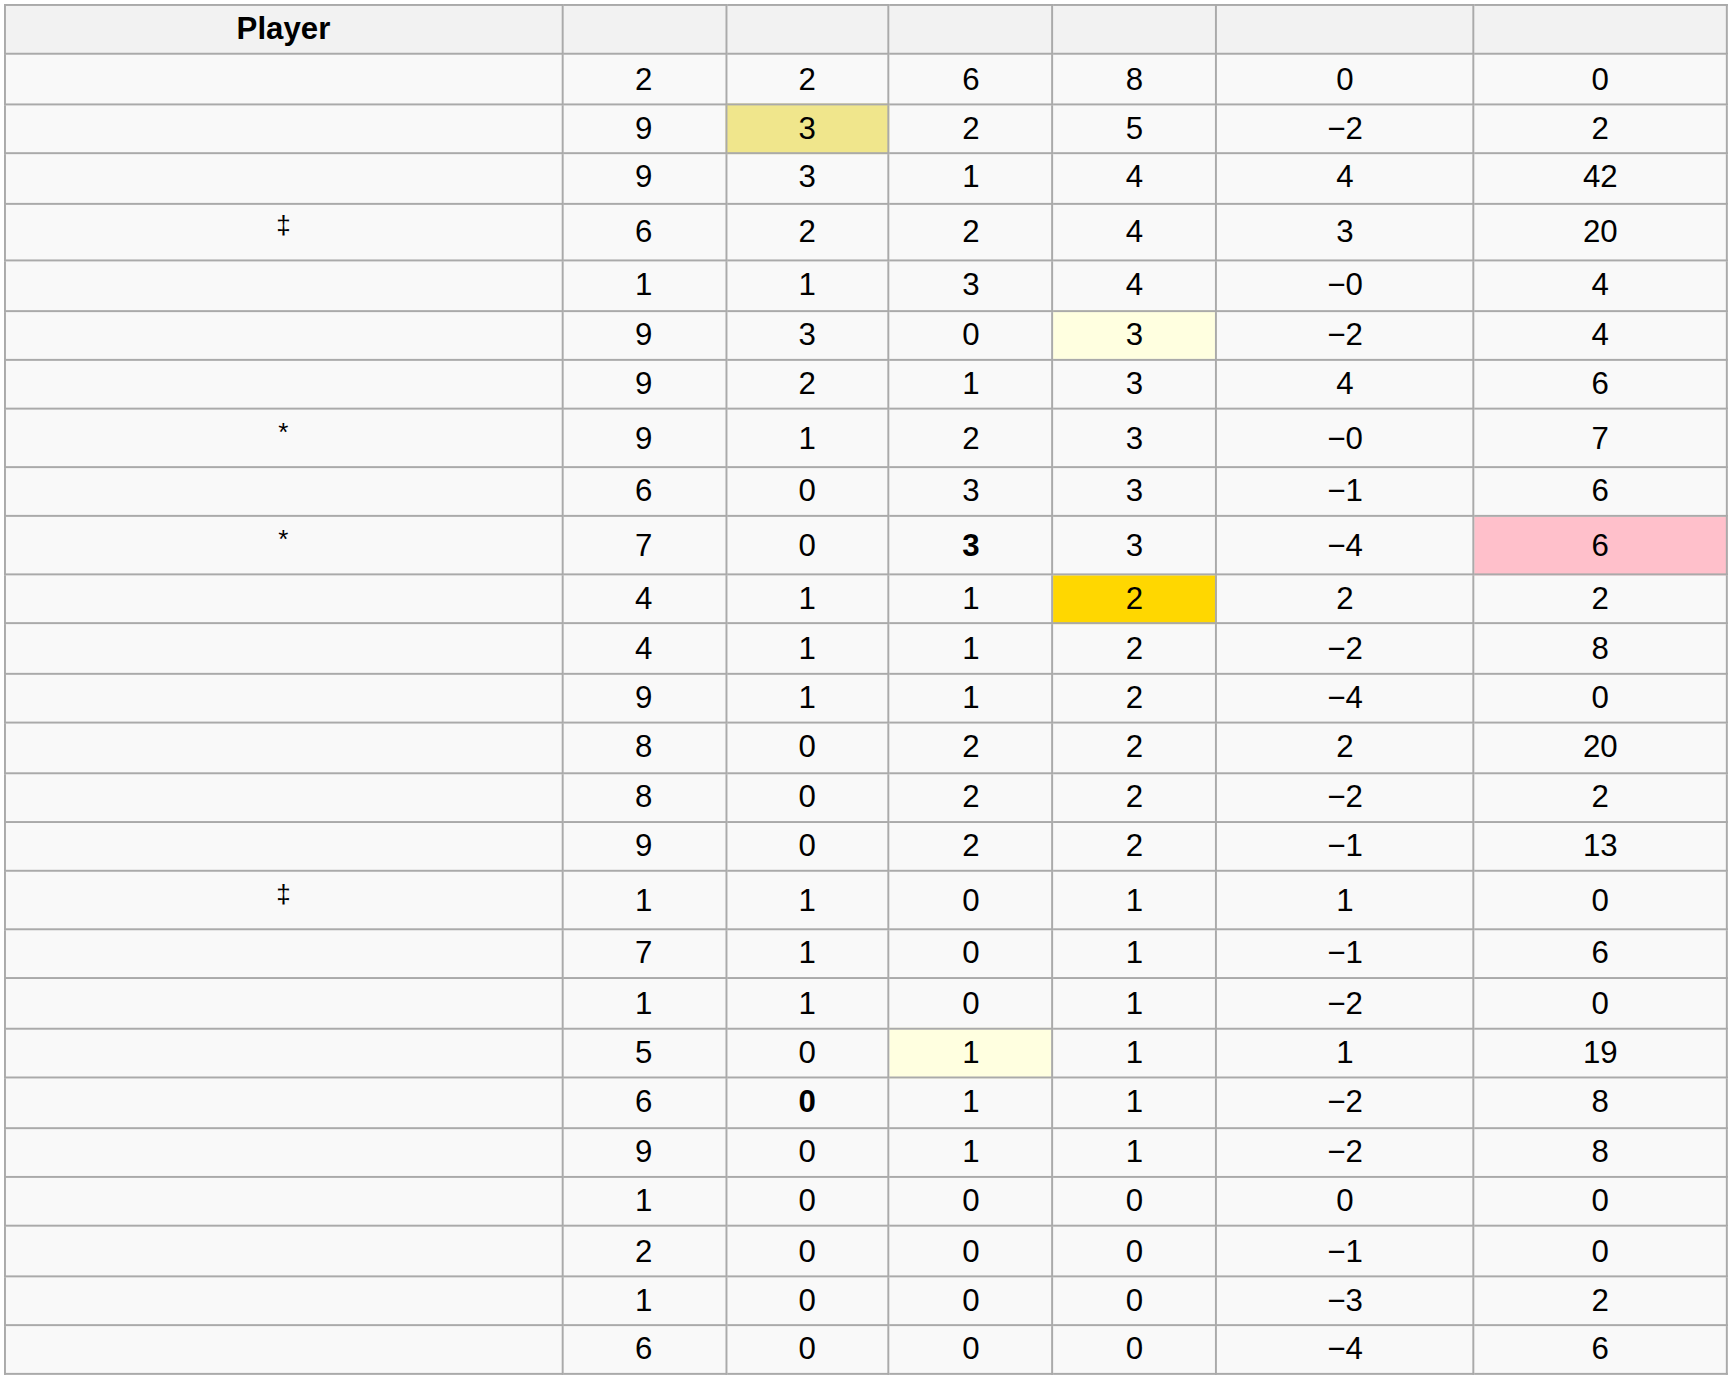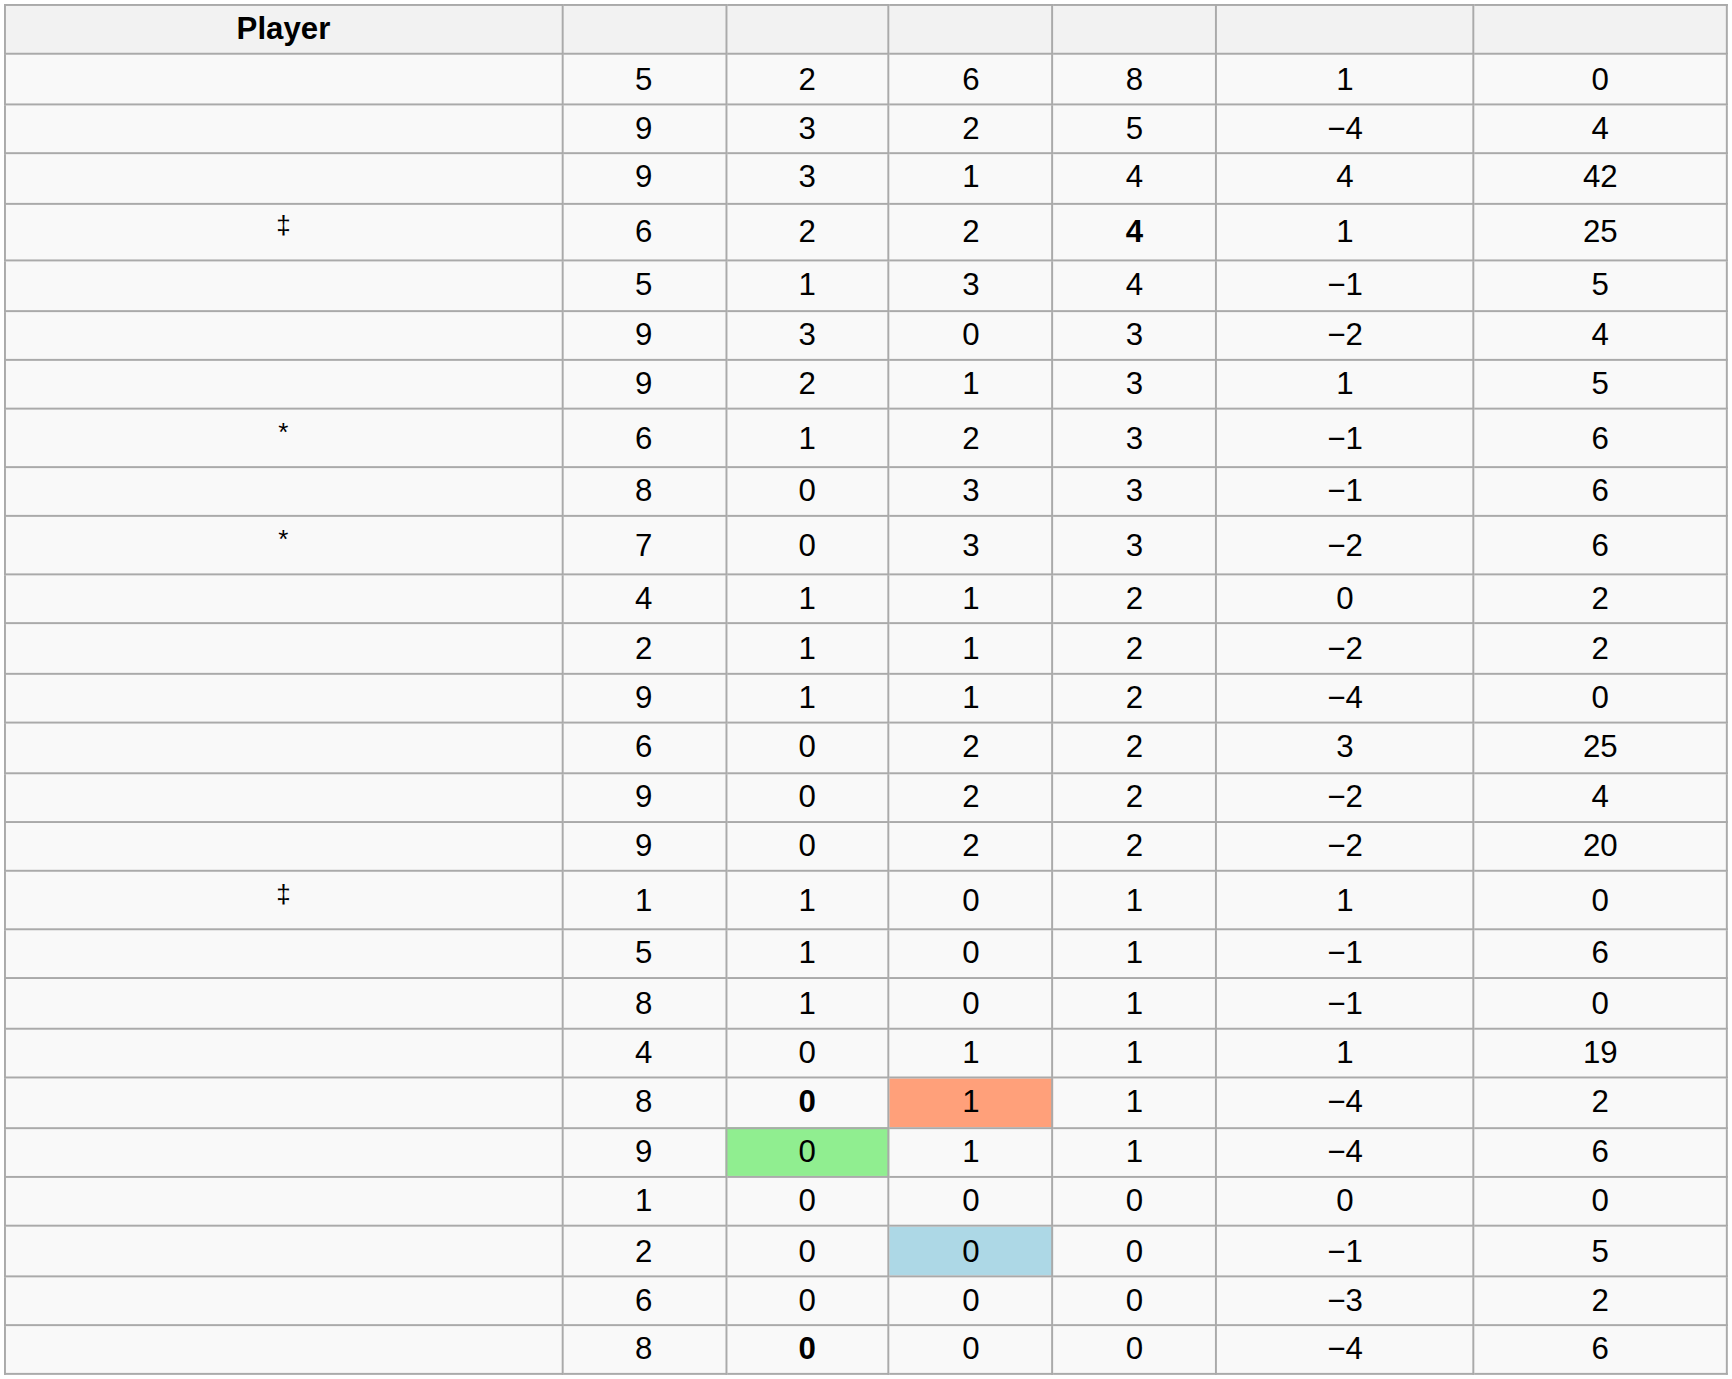(644, 78) 2 -> (644, 78) 5
(1345, 78) 0 -> (1345, 78) 1
(807, 128) khaki background -> (807, 128) no background
(1345, 128) −2 -> (1345, 128) −4
(1600, 128) 2 -> (1600, 128) 4
(1134, 231) normal -> (1134, 231) bold
(1345, 231) 3 -> (1345, 231) 1
(1600, 231) 20 -> (1600, 231) 25
(644, 285) 1 -> (644, 285) 5
(1345, 285) −0 -> (1345, 285) −1
(1600, 285) 4 -> (1600, 285) 5
(1134, 334) lightyellow background -> (1134, 334) no background
(1345, 384) 4 -> (1345, 384) 1
(1600, 384) 6 -> (1600, 384) 5
(644, 437) 9 -> (644, 437) 6
(1345, 437) −0 -> (1345, 437) −1
(1600, 437) 7 -> (1600, 437) 6
(644, 491) 6 -> (644, 491) 8
(971, 545) bold -> (971, 545) normal
(1345, 545) −4 -> (1345, 545) −2
(1600, 545) pink background -> (1600, 545) no background
(1134, 598) gold background -> (1134, 598) no background
(1345, 598) 2 -> (1345, 598) 0
(644, 648) 4 -> (644, 648) 2
(1600, 648) 8 -> (1600, 648) 2
(644, 747) 8 -> (644, 747) 6
(1345, 747) 2 -> (1345, 747) 3
(1600, 747) 20 -> (1600, 747) 25
(644, 796) 8 -> (644, 796) 9
(1600, 796) 2 -> (1600, 796) 4
(1345, 846) −1 -> (1345, 846) −2
(1600, 846) 13 -> (1600, 846) 20
(644, 953) 7 -> (644, 953) 5
(644, 1003) 1 -> (644, 1003) 8
(1345, 1003) −2 -> (1345, 1003) −1
(644, 1052) 5 -> (644, 1052) 4
(971, 1052) lightyellow background -> (971, 1052) no background
(644, 1102) 6 -> (644, 1102) 8
(971, 1102) no background -> (971, 1102) lightsalmon background
(1345, 1102) −2 -> (1345, 1102) −4
(1600, 1102) 8 -> (1600, 1102) 2
(807, 1151) no background -> (807, 1151) lightgreen background
(1345, 1151) −2 -> (1345, 1151) −4
(1600, 1151) 8 -> (1600, 1151) 6
(971, 1250) no background -> (971, 1250) lightblue background
(1600, 1250) 0 -> (1600, 1250) 5
(644, 1300) 1 -> (644, 1300) 6
(644, 1349) 6 -> (644, 1349) 8
(807, 1349) normal -> (807, 1349) bold
